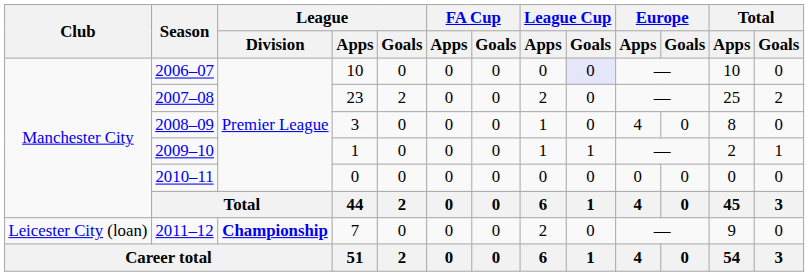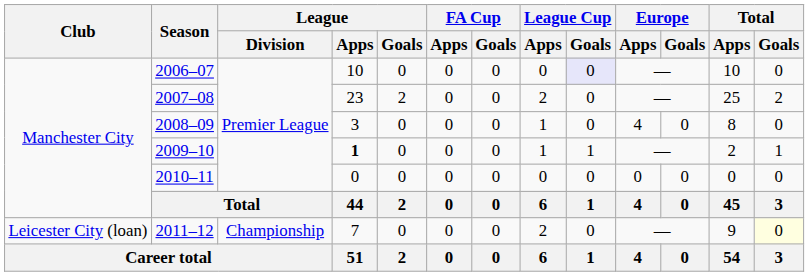(355, 151) normal -> (355, 151) bold
(275, 230) bold -> (275, 230) normal
(779, 230) no background -> (779, 230) lightyellow background
